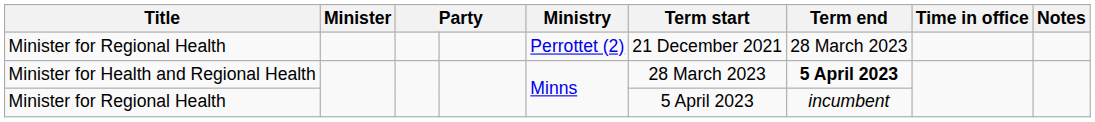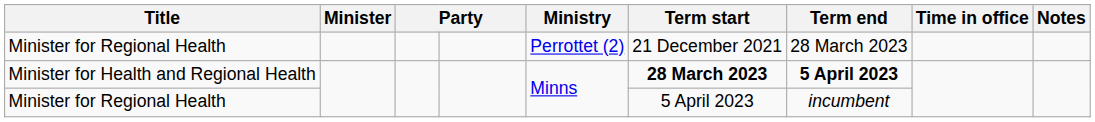(707, 74) normal -> (707, 74) bold
